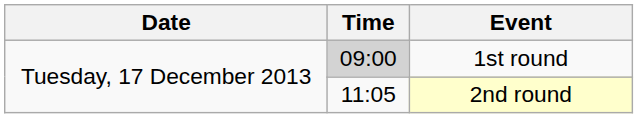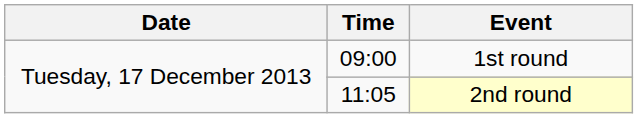(368, 58) lightgrey background -> (368, 58) no background
